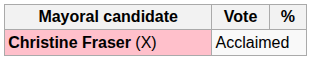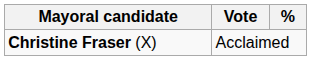(82, 42) pink background -> (82, 42) no background
